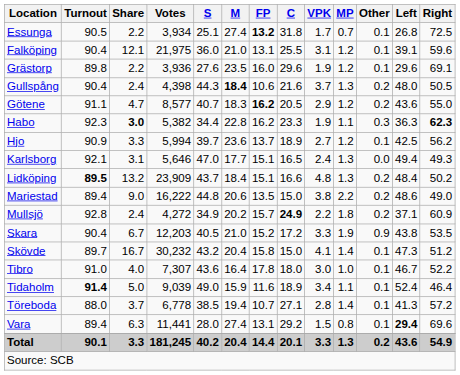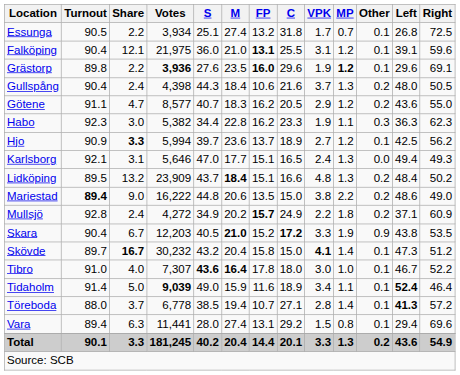(263, 31) bold -> (263, 31) normal
(263, 50) normal -> (263, 50) bold
(177, 68) normal -> (177, 68) bold
(263, 68) normal -> (263, 68) bold
(346, 68) normal -> (346, 68) bold
(235, 86) bold -> (235, 86) normal
(263, 104) bold -> (263, 104) normal
(136, 123) bold -> (136, 123) normal
(441, 123) bold -> (441, 123) normal
(136, 141) normal -> (136, 141) bold
(96, 178) bold -> (96, 178) normal
(235, 178) normal -> (235, 178) bold
(96, 196) normal -> (96, 196) bold
(263, 214) normal -> (263, 214) bold
(291, 214) bold -> (291, 214) normal
(235, 232) normal -> (235, 232) bold
(291, 232) normal -> (291, 232) bold
(133, 251) normal -> (133, 251) bold
(323, 251) normal -> (323, 251) bold
(208, 269) normal -> (208, 269) bold
(235, 269) normal -> (235, 269) bold
(96, 287) bold -> (96, 287) normal
(177, 287) normal -> (177, 287) bold
(406, 287) normal -> (406, 287) bold
(406, 305) normal -> (406, 305) bold
(406, 324) bold -> (406, 324) normal
